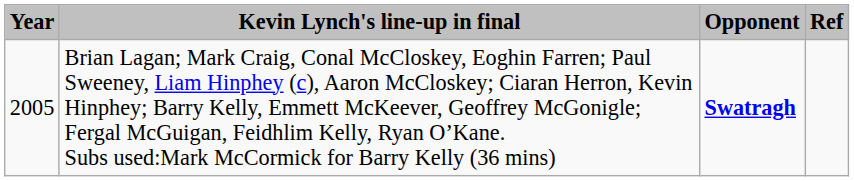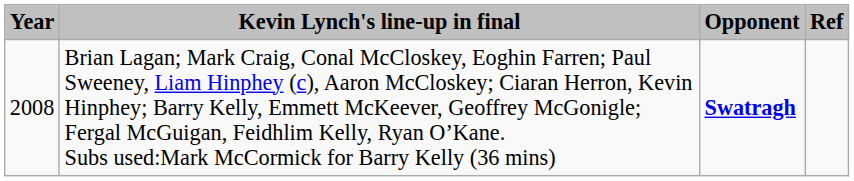(32, 107) 2005 -> (32, 107) 2008
